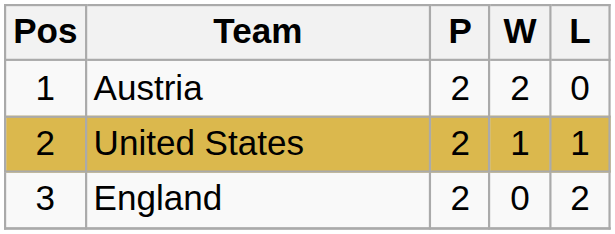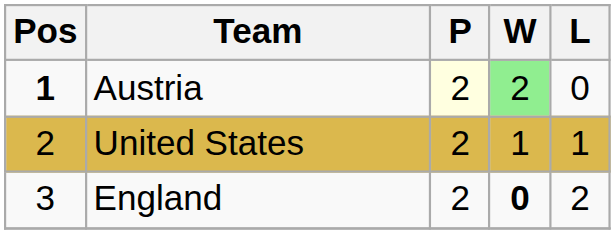(45, 87) normal -> (45, 87) bold
(460, 87) no background -> (460, 87) lightyellow background
(520, 87) no background -> (520, 87) lightgreen background
(520, 198) normal -> (520, 198) bold
